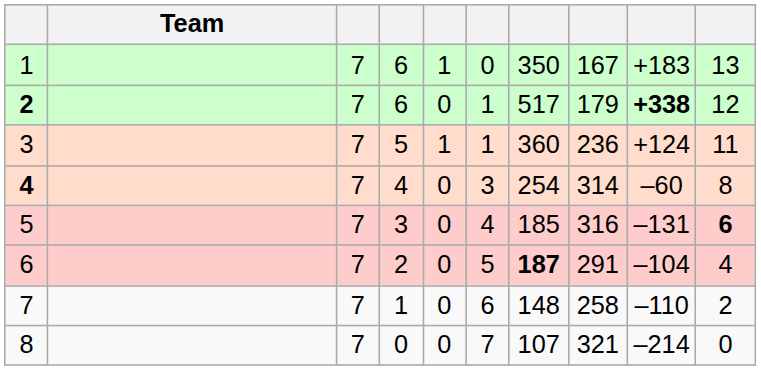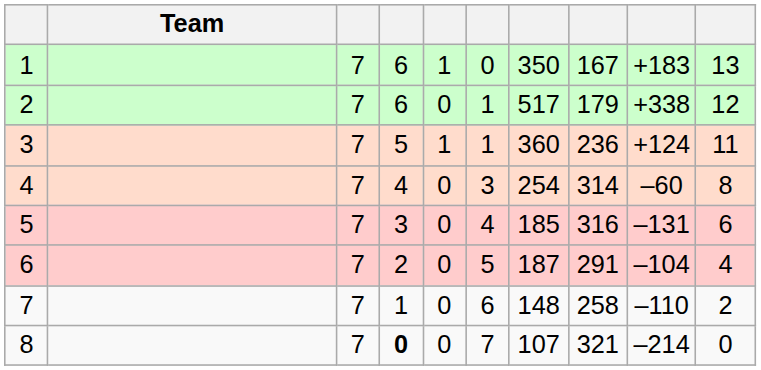(26, 104) bold -> (26, 104) normal
(662, 104) bold -> (662, 104) normal
(26, 184) bold -> (26, 184) normal
(725, 225) bold -> (725, 225) normal
(539, 265) bold -> (539, 265) normal
(401, 345) normal -> (401, 345) bold
